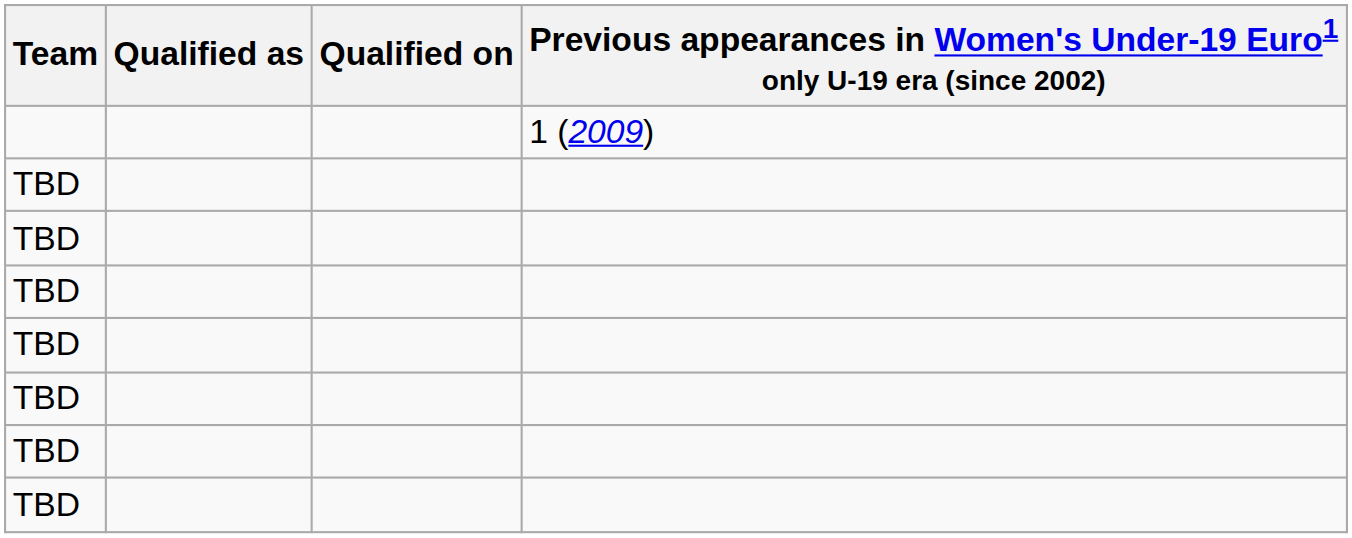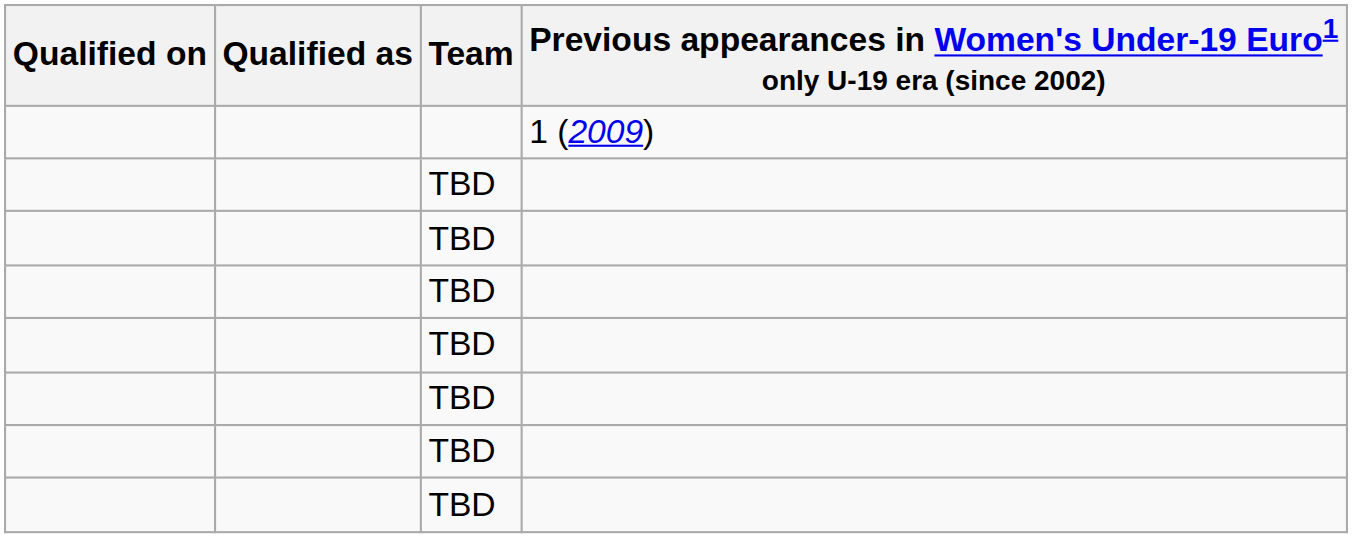columns swapped: (55, 54) <-> (417, 54)
